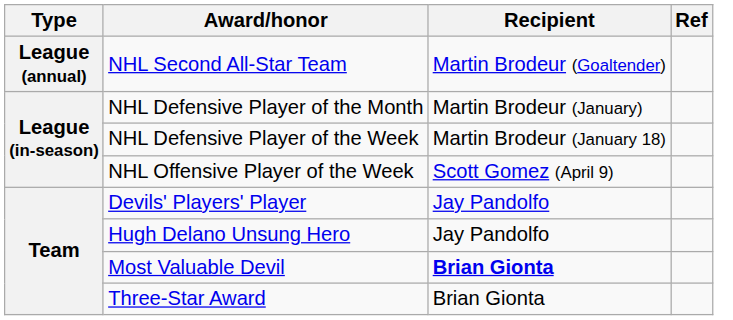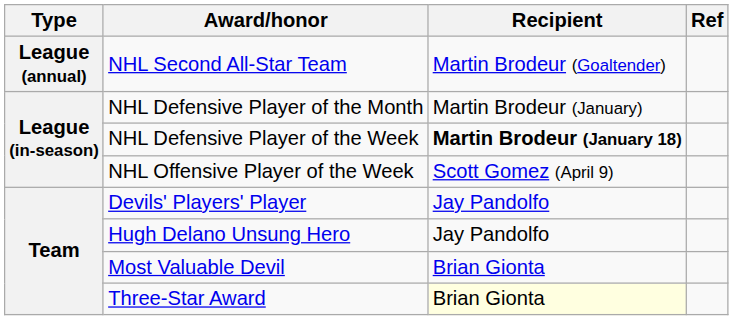(549, 139) normal -> (557, 139) bold
(493, 266) bold -> (489, 266) normal
(489, 298) no background -> (489, 298) lightyellow background
